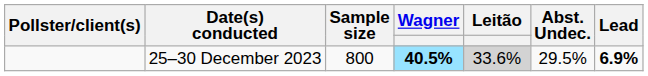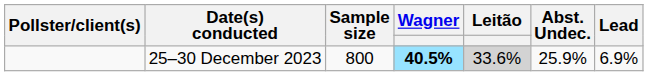(563, 58) 29.5% -> (563, 58) 25.9%
(619, 58) bold -> (619, 58) normal
